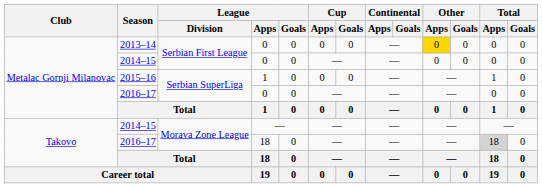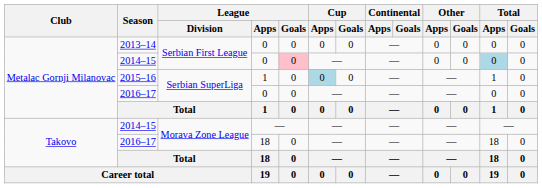(437, 45) gold background -> (437, 45) no background
(293, 61) no background -> (293, 61) pink background
(494, 61) no background -> (494, 61) lightblue background
(322, 77) no background -> (322, 77) lightblue background
(494, 142) lightgrey background -> (494, 142) no background
